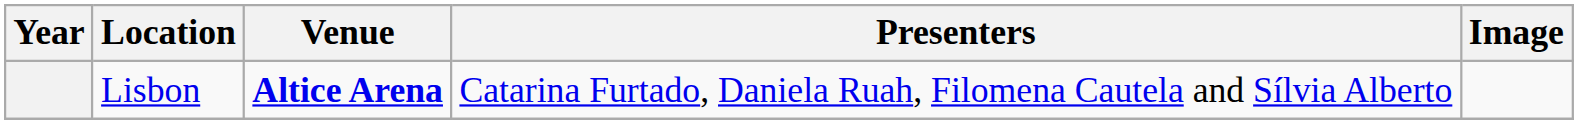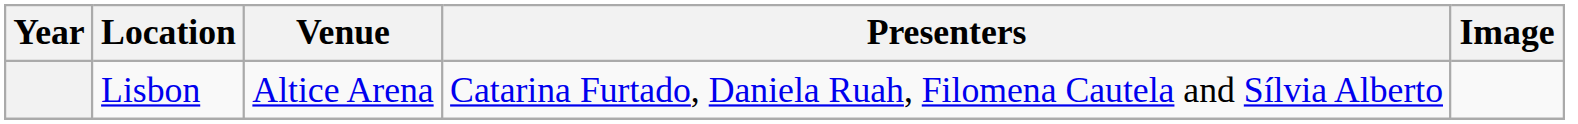(348, 89) bold -> (343, 89) normal
